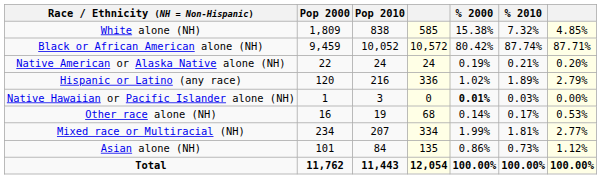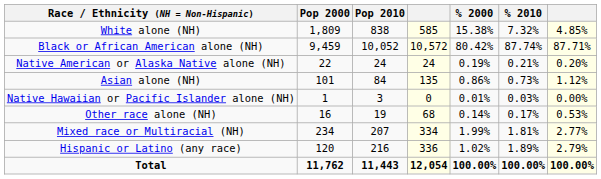rows swapped: (151, 148) <-> (151, 81)
(474, 98) bold -> (474, 98) normal
